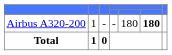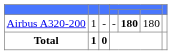(129, 23) normal -> (129, 23) bold
(151, 23) bold -> (151, 23) normal
